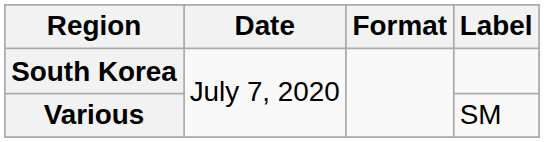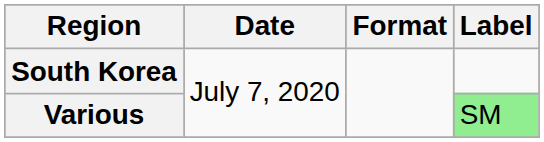(481, 114) no background -> (481, 114) lightgreen background
